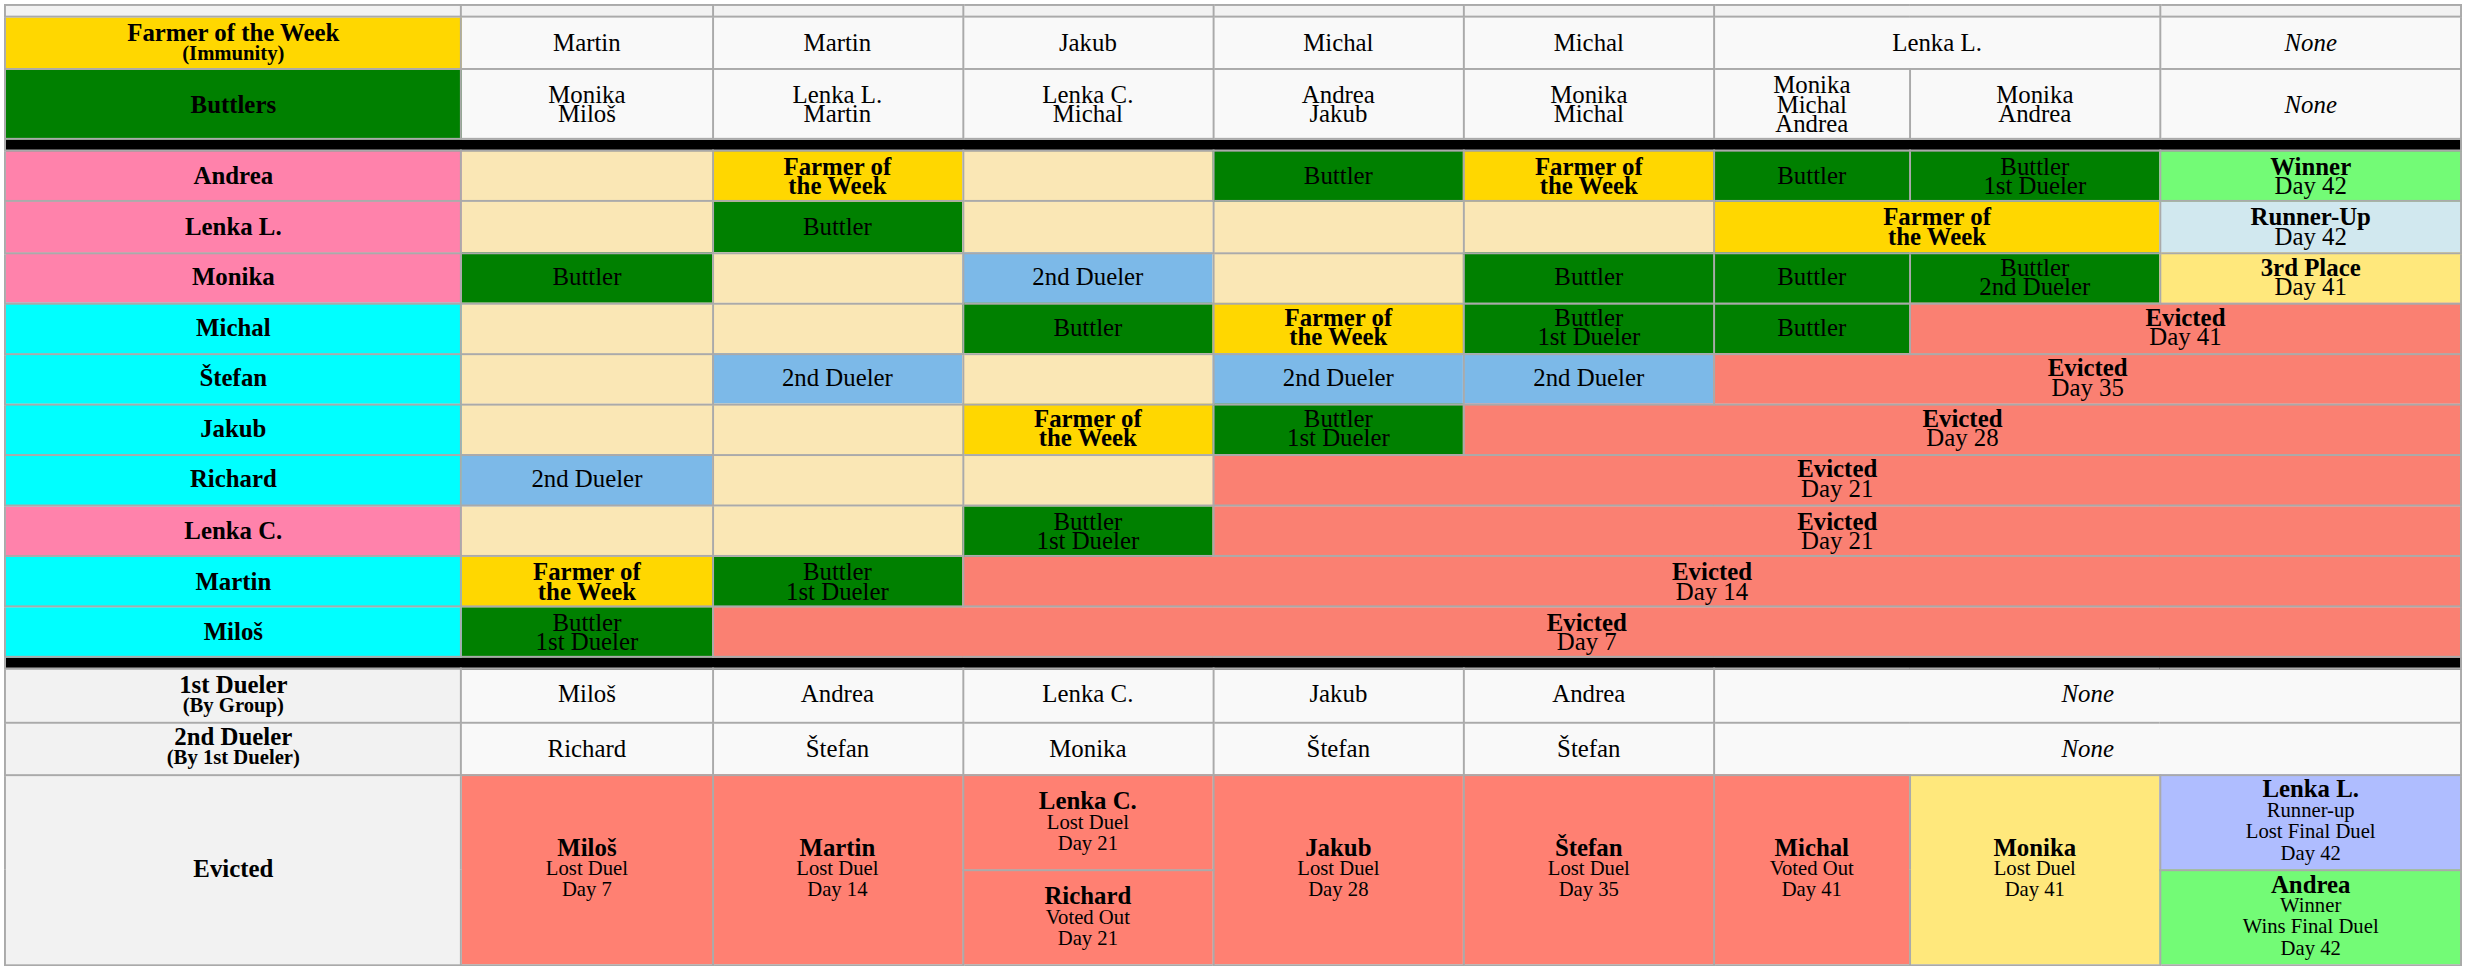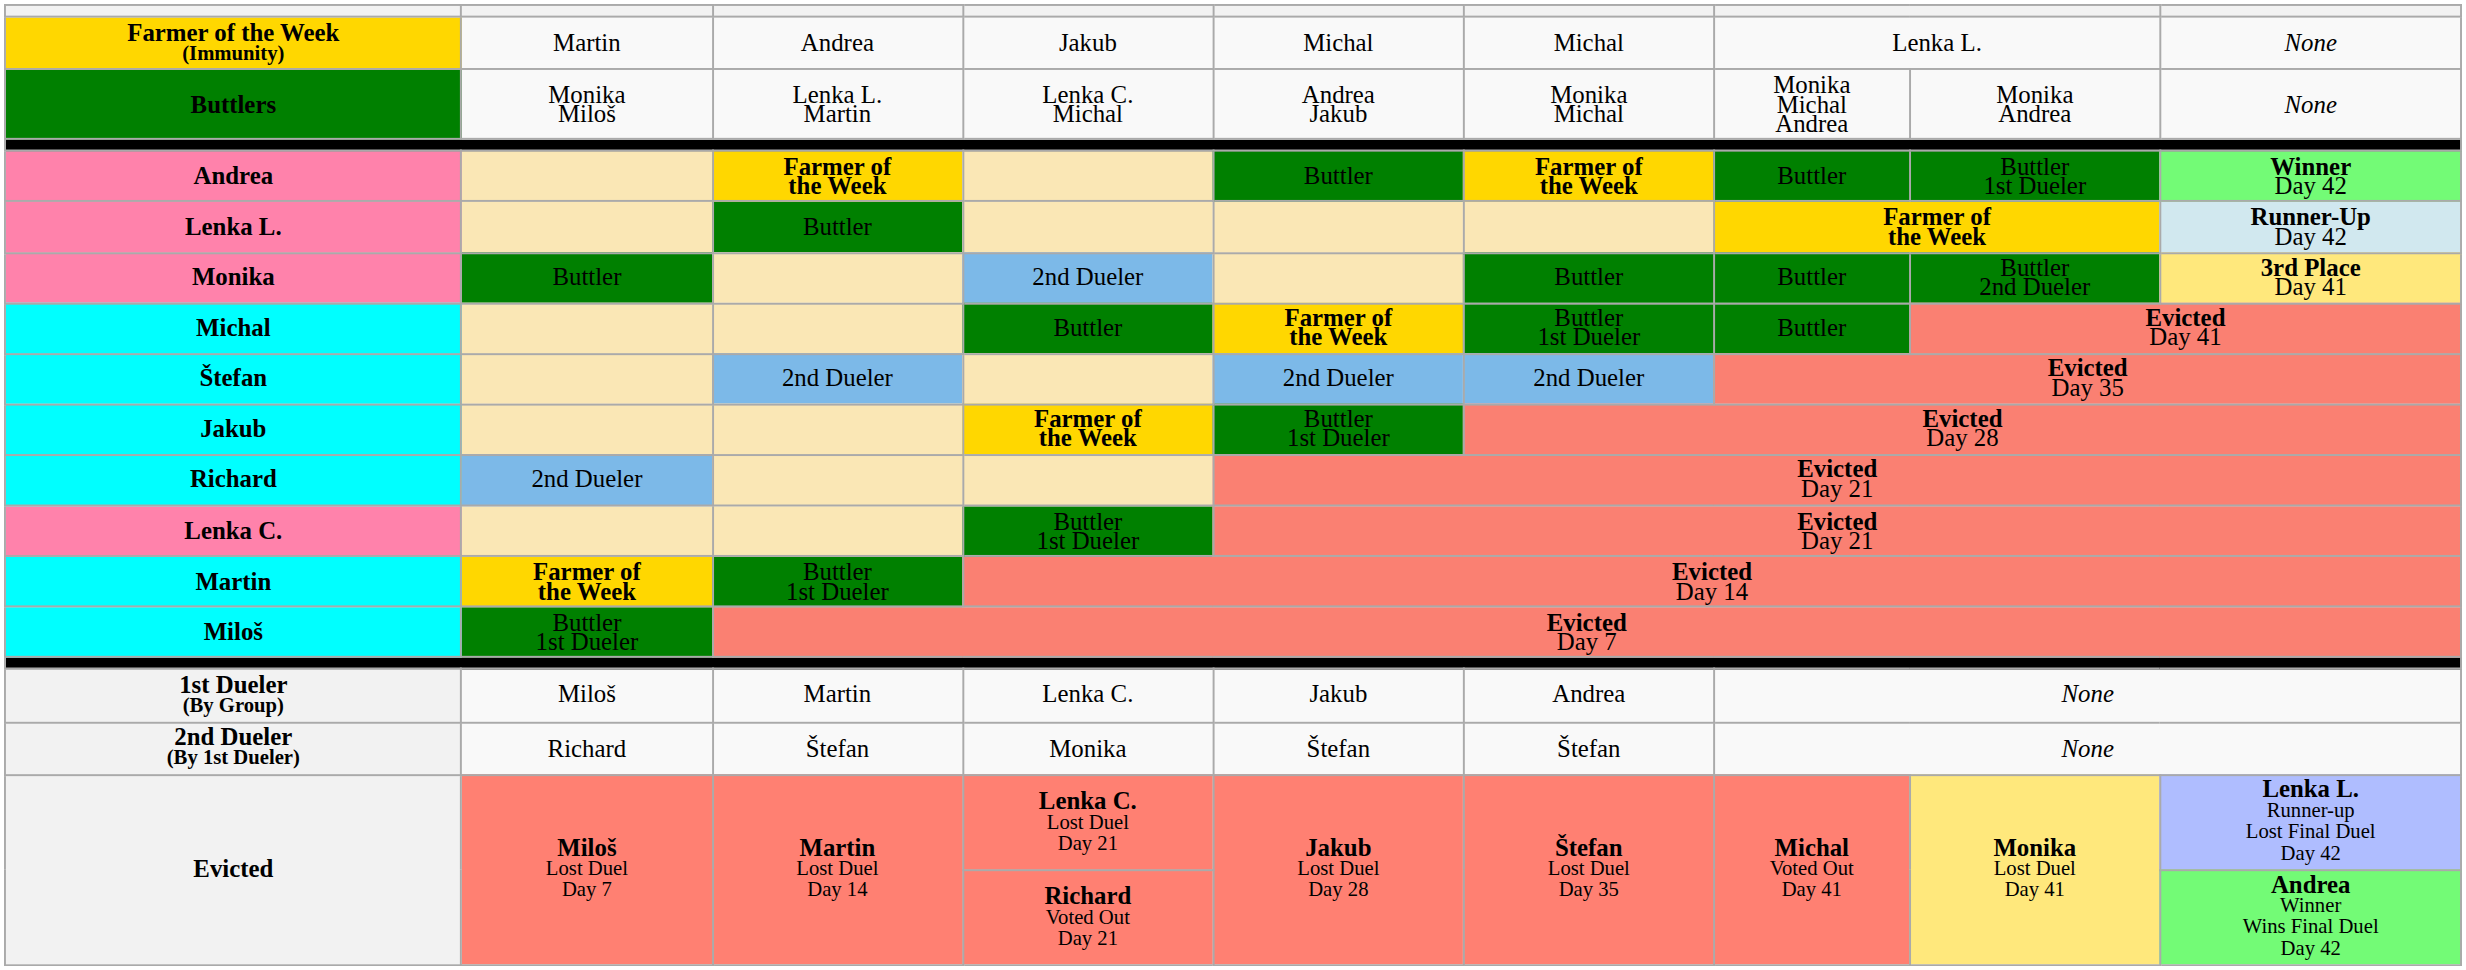(837, 43) Martin -> (837, 43) Andrea
(837, 695) Andrea -> (837, 695) Martin
